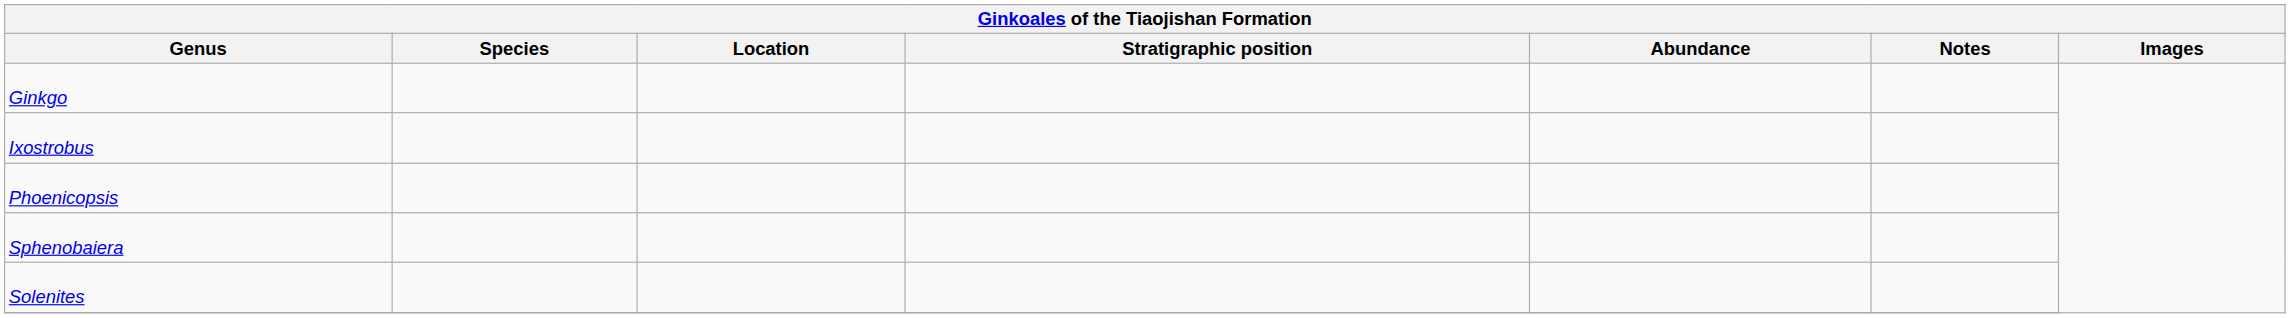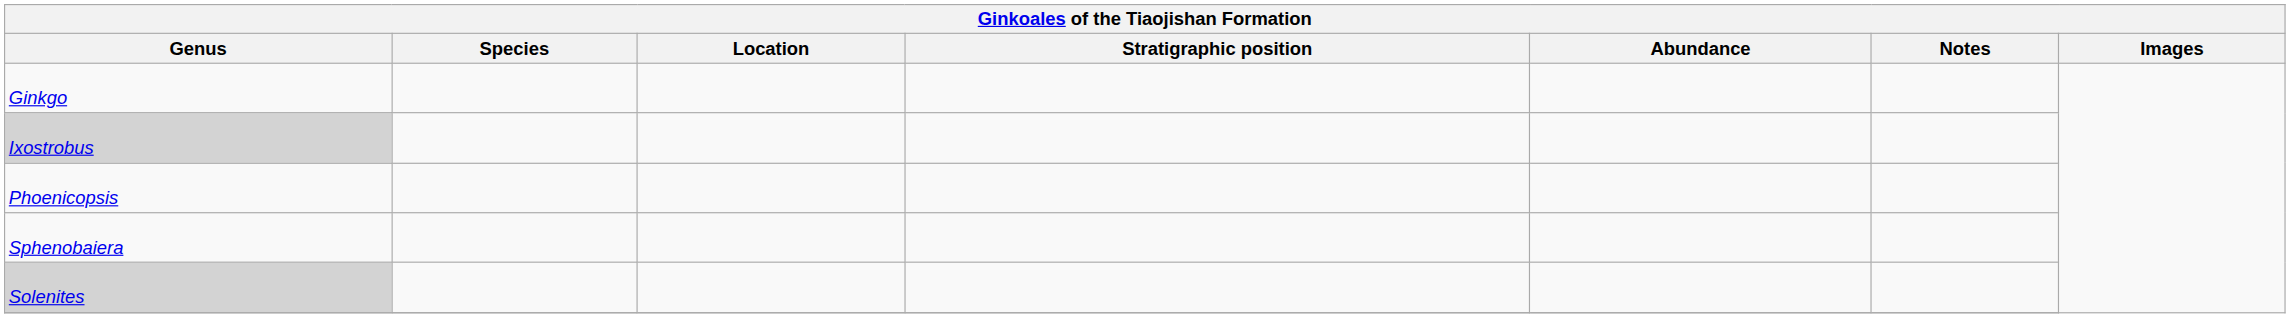(51, 148) no background -> (51, 148) lightgrey background
(47, 297) no background -> (47, 297) lightgrey background
